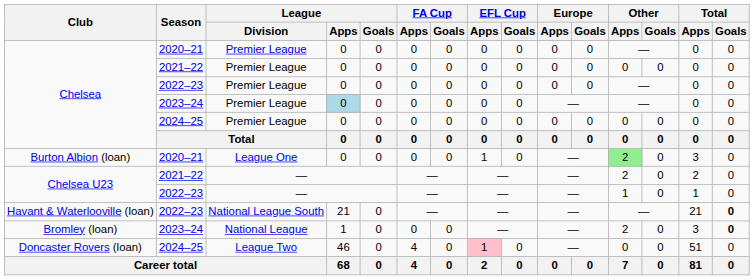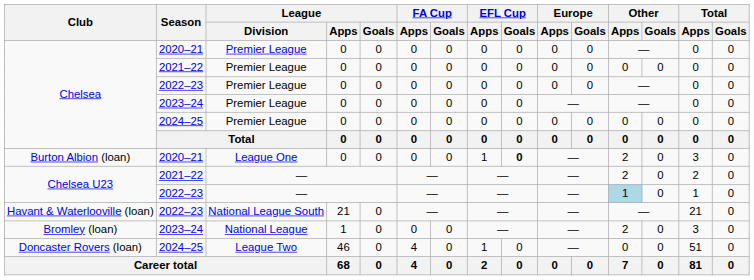(343, 103) lightblue background -> (343, 103) no background
(520, 157) normal -> (520, 157) bold
(625, 157) lightgreen background -> (625, 157) no background
(625, 193) no background -> (625, 193) lightblue background
(731, 211) bold -> (731, 211) normal
(731, 229) bold -> (731, 229) normal
(484, 247) pink background -> (484, 247) no background
